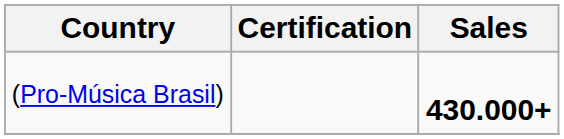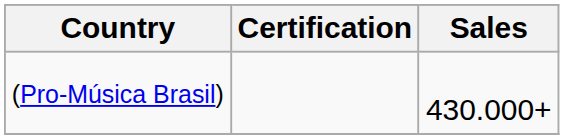(489, 109) bold -> (489, 109) normal
